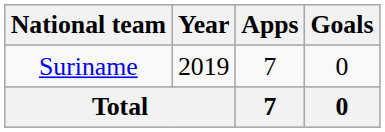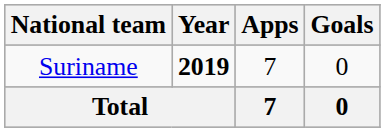(204, 65) normal -> (204, 65) bold
